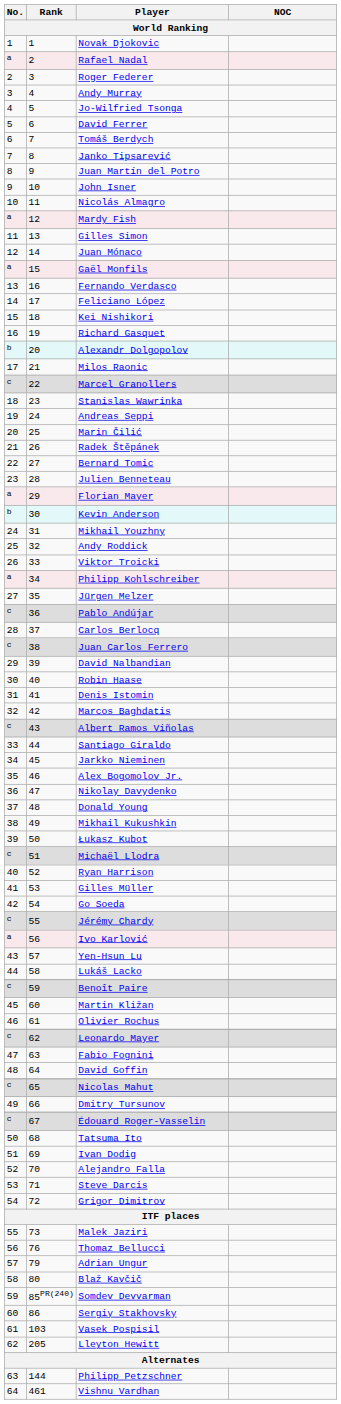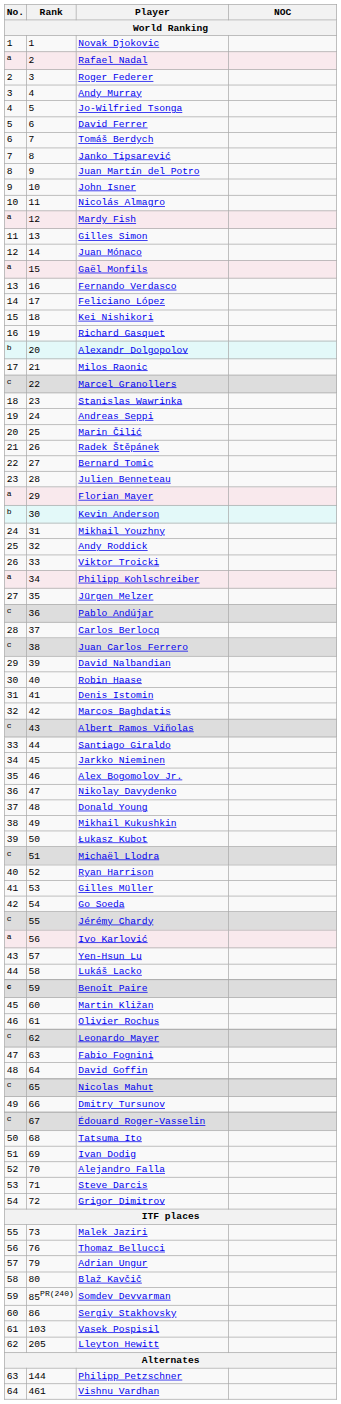(9, 986) normal -> (9, 989) bold
